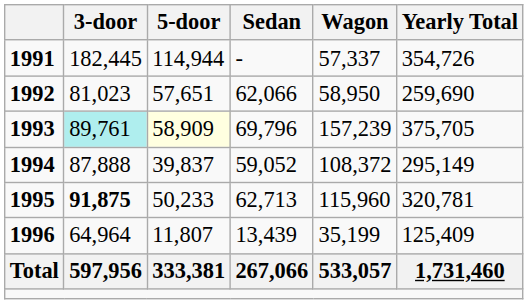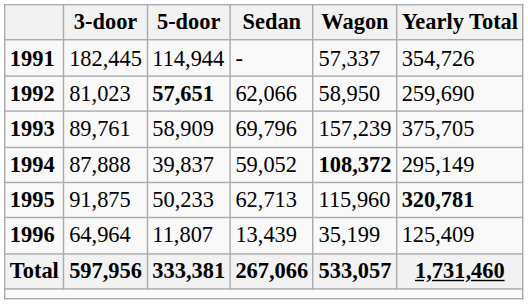(183, 93) normal -> (183, 93) bold
(100, 128) paleturquoise background -> (100, 128) no background
(183, 128) lightyellow background -> (183, 128) no background
(355, 164) normal -> (355, 164) bold
(100, 199) bold -> (100, 199) normal
(438, 199) normal -> (438, 199) bold
